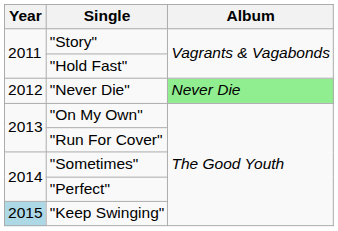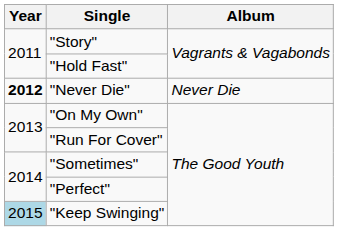(25, 90) normal -> (25, 90) bold
(206, 90) lightgreen background -> (206, 90) no background
